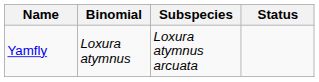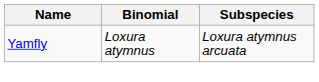- column: (278, 15)
